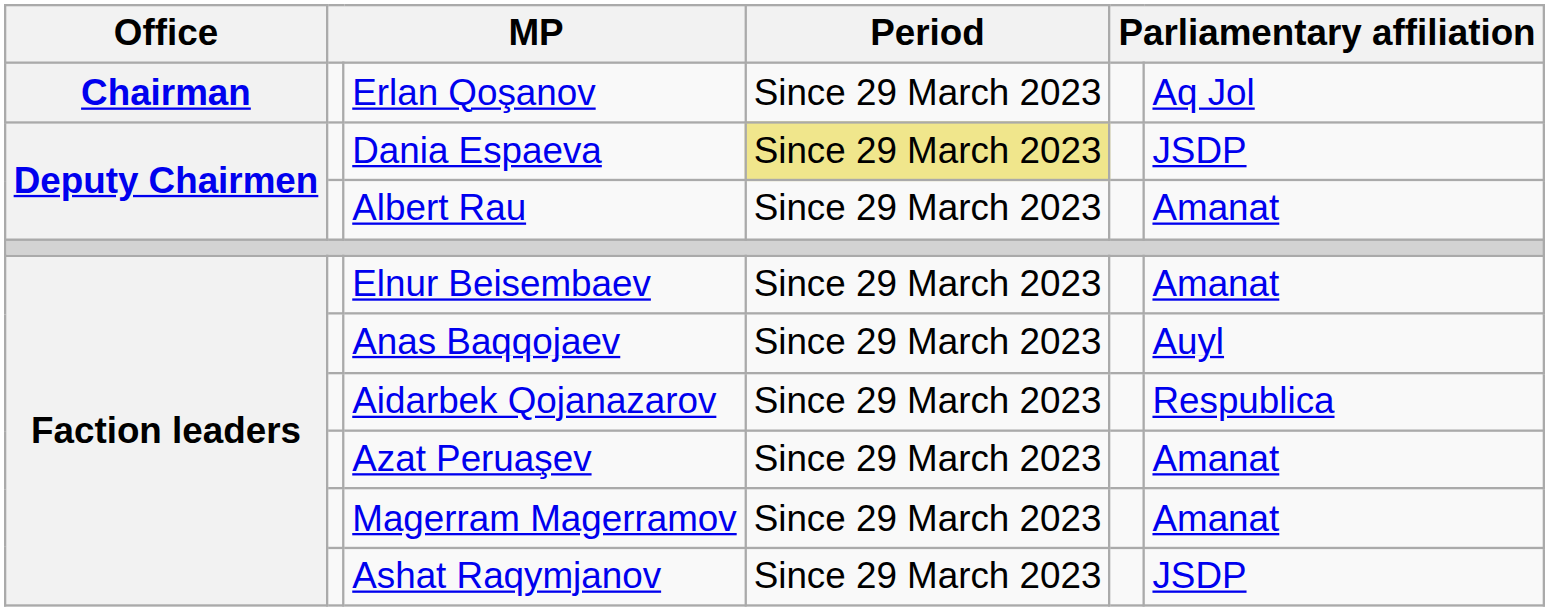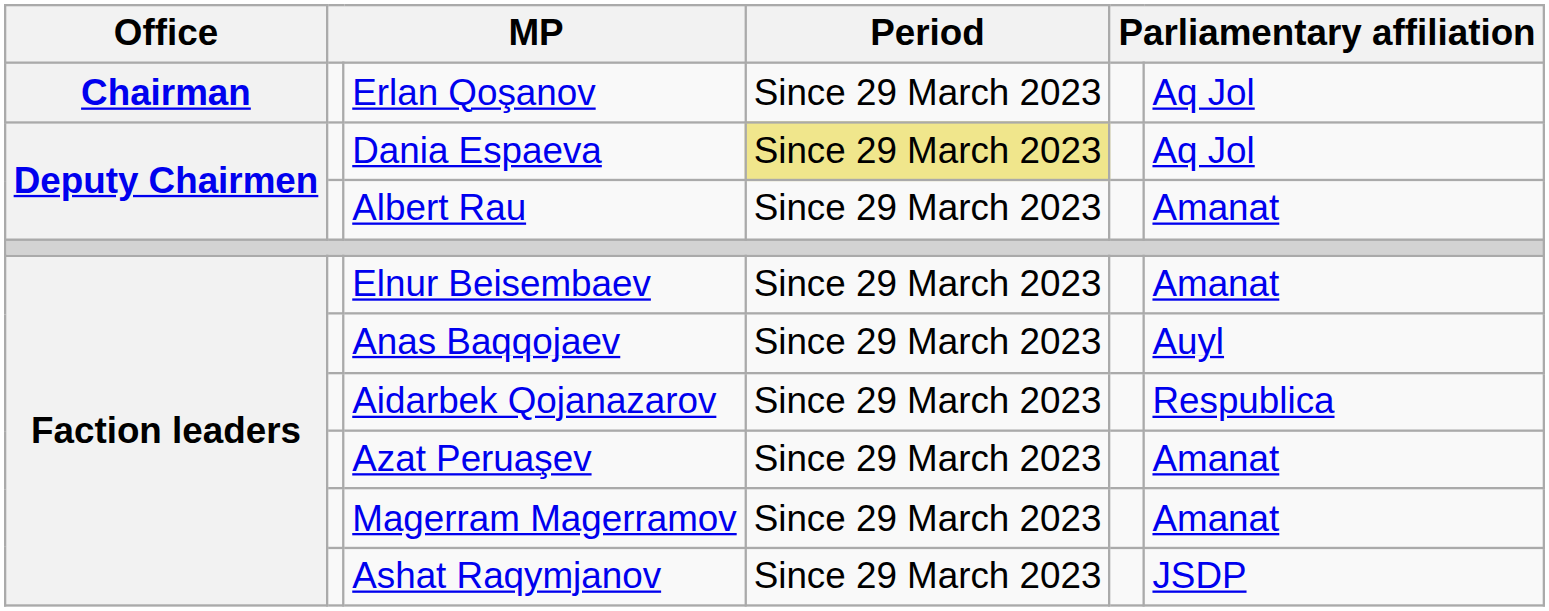(1199, 150) JSDP -> (1204, 150) Aq Jol
